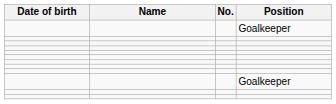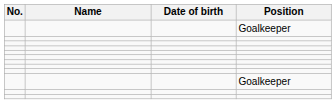columns swapped: (226, 12) <-> (47, 12)
